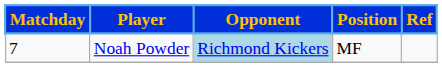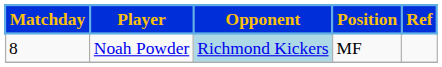(13, 48) 7 -> (13, 48) 8
